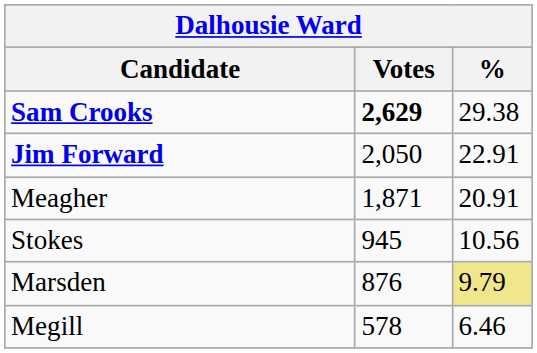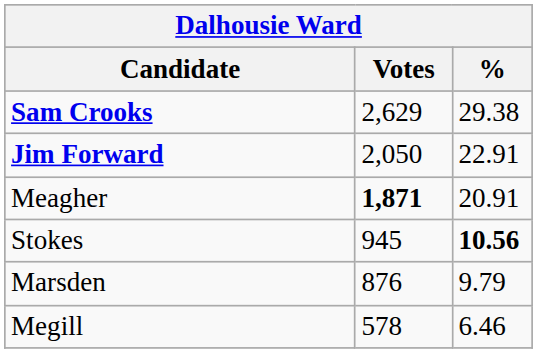(392, 111) bold -> (392, 111) normal
(392, 197) normal -> (392, 197) bold
(489, 240) normal -> (489, 240) bold
(482, 283) khaki background -> (482, 283) no background
